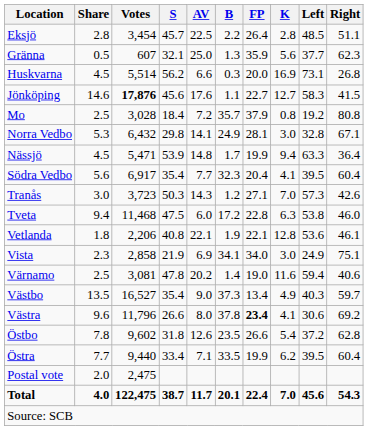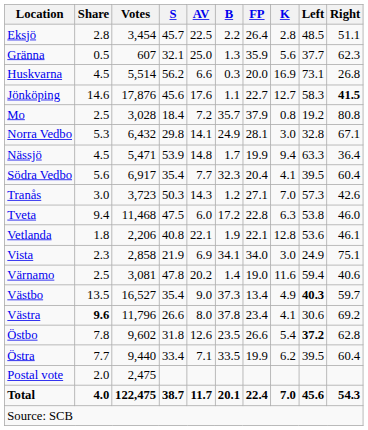(139, 94) bold -> (139, 94) normal
(349, 94) normal -> (349, 94) bold
(313, 295) normal -> (313, 295) bold
(101, 315) normal -> (101, 315) bold
(257, 315) bold -> (257, 315) normal
(313, 335) normal -> (313, 335) bold
